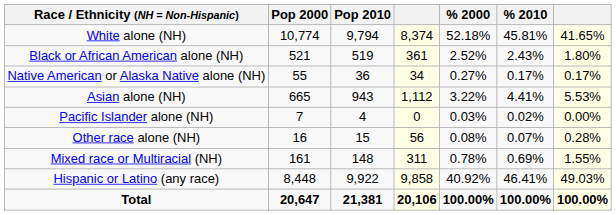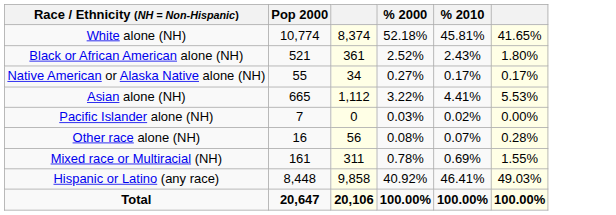- column: (363, 14)
